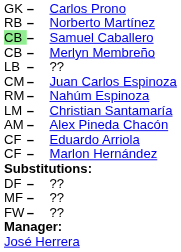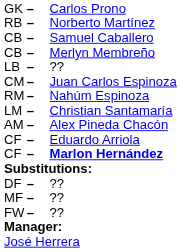(13, 37) lightgreen background -> (13, 37) no background
(103, 154) normal -> (106, 154) bold
